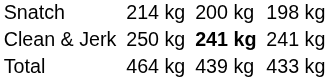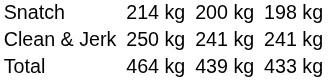(226, 39) bold -> (225, 39) normal
